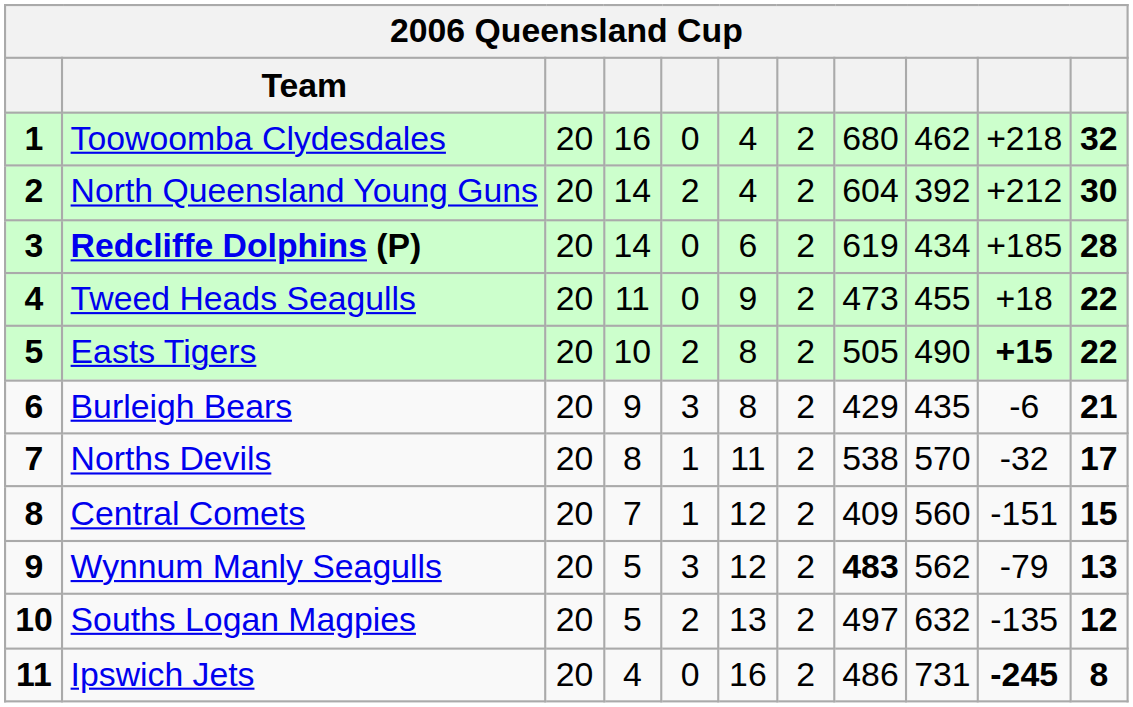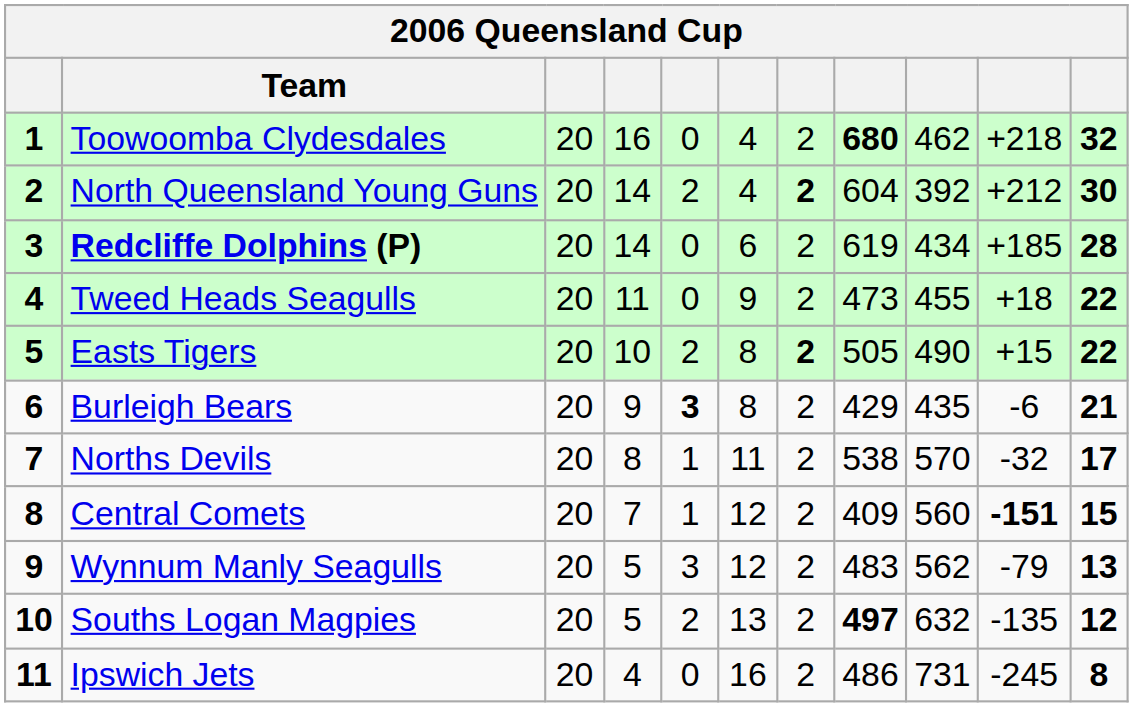(871, 138) normal -> (871, 138) bold
(806, 191) normal -> (806, 191) bold
(806, 352) normal -> (806, 352) bold
(1024, 352) bold -> (1024, 352) normal
(690, 406) normal -> (690, 406) bold
(1024, 513) normal -> (1024, 513) bold
(871, 566) bold -> (871, 566) normal
(871, 620) normal -> (871, 620) bold
(1024, 673) bold -> (1024, 673) normal
